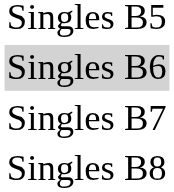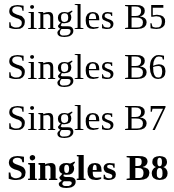(87, 67) lightgrey background -> (87, 67) no background
(87, 167) normal -> (88, 167) bold
